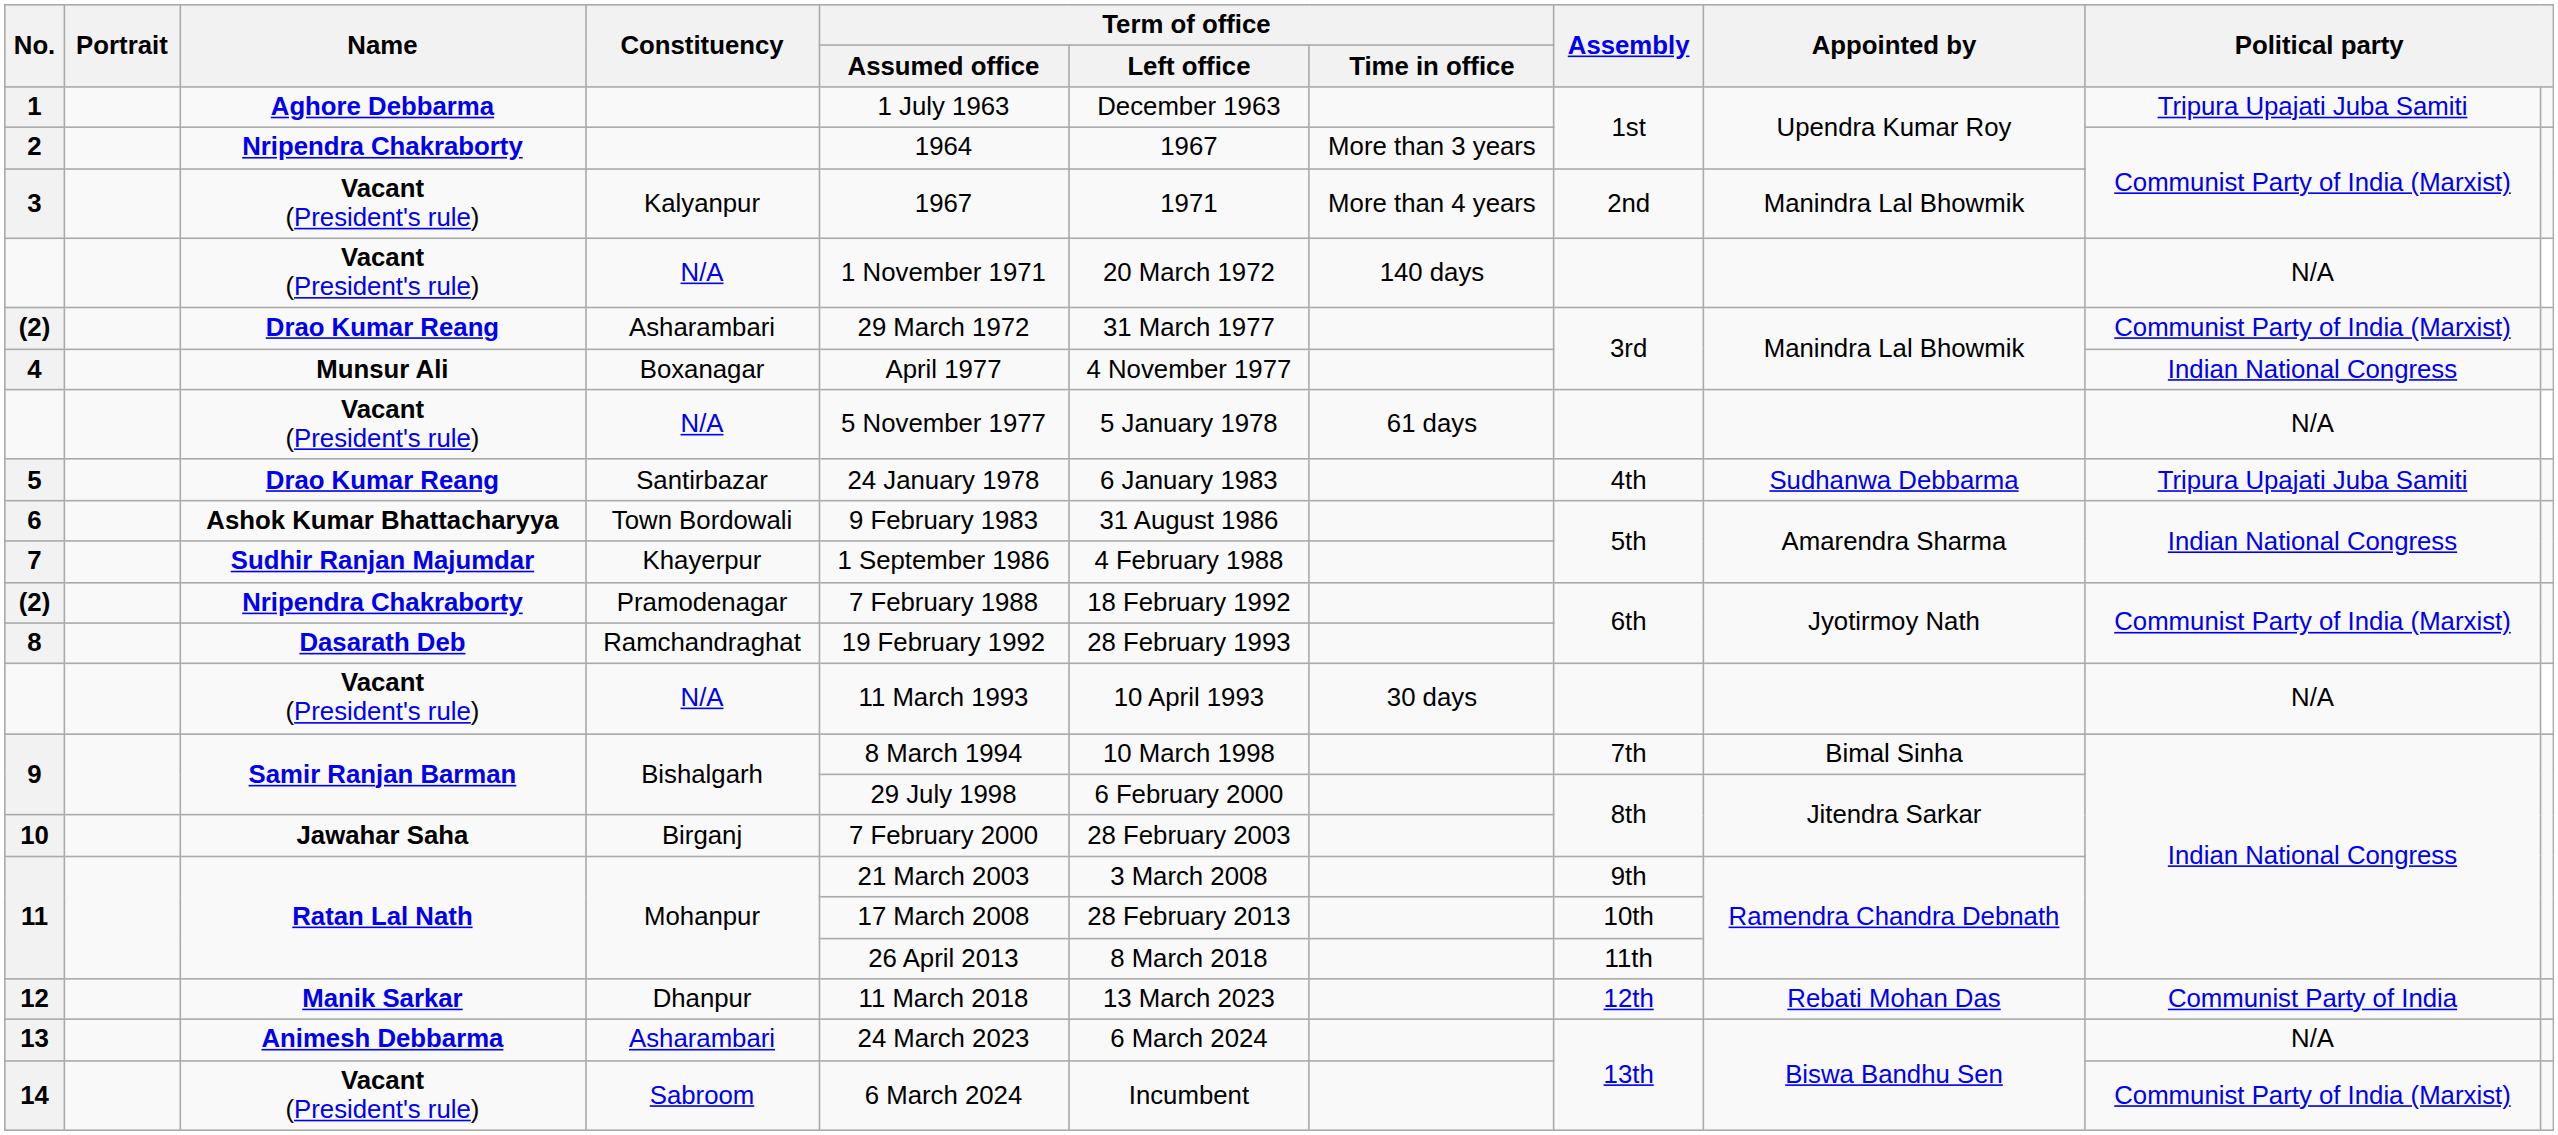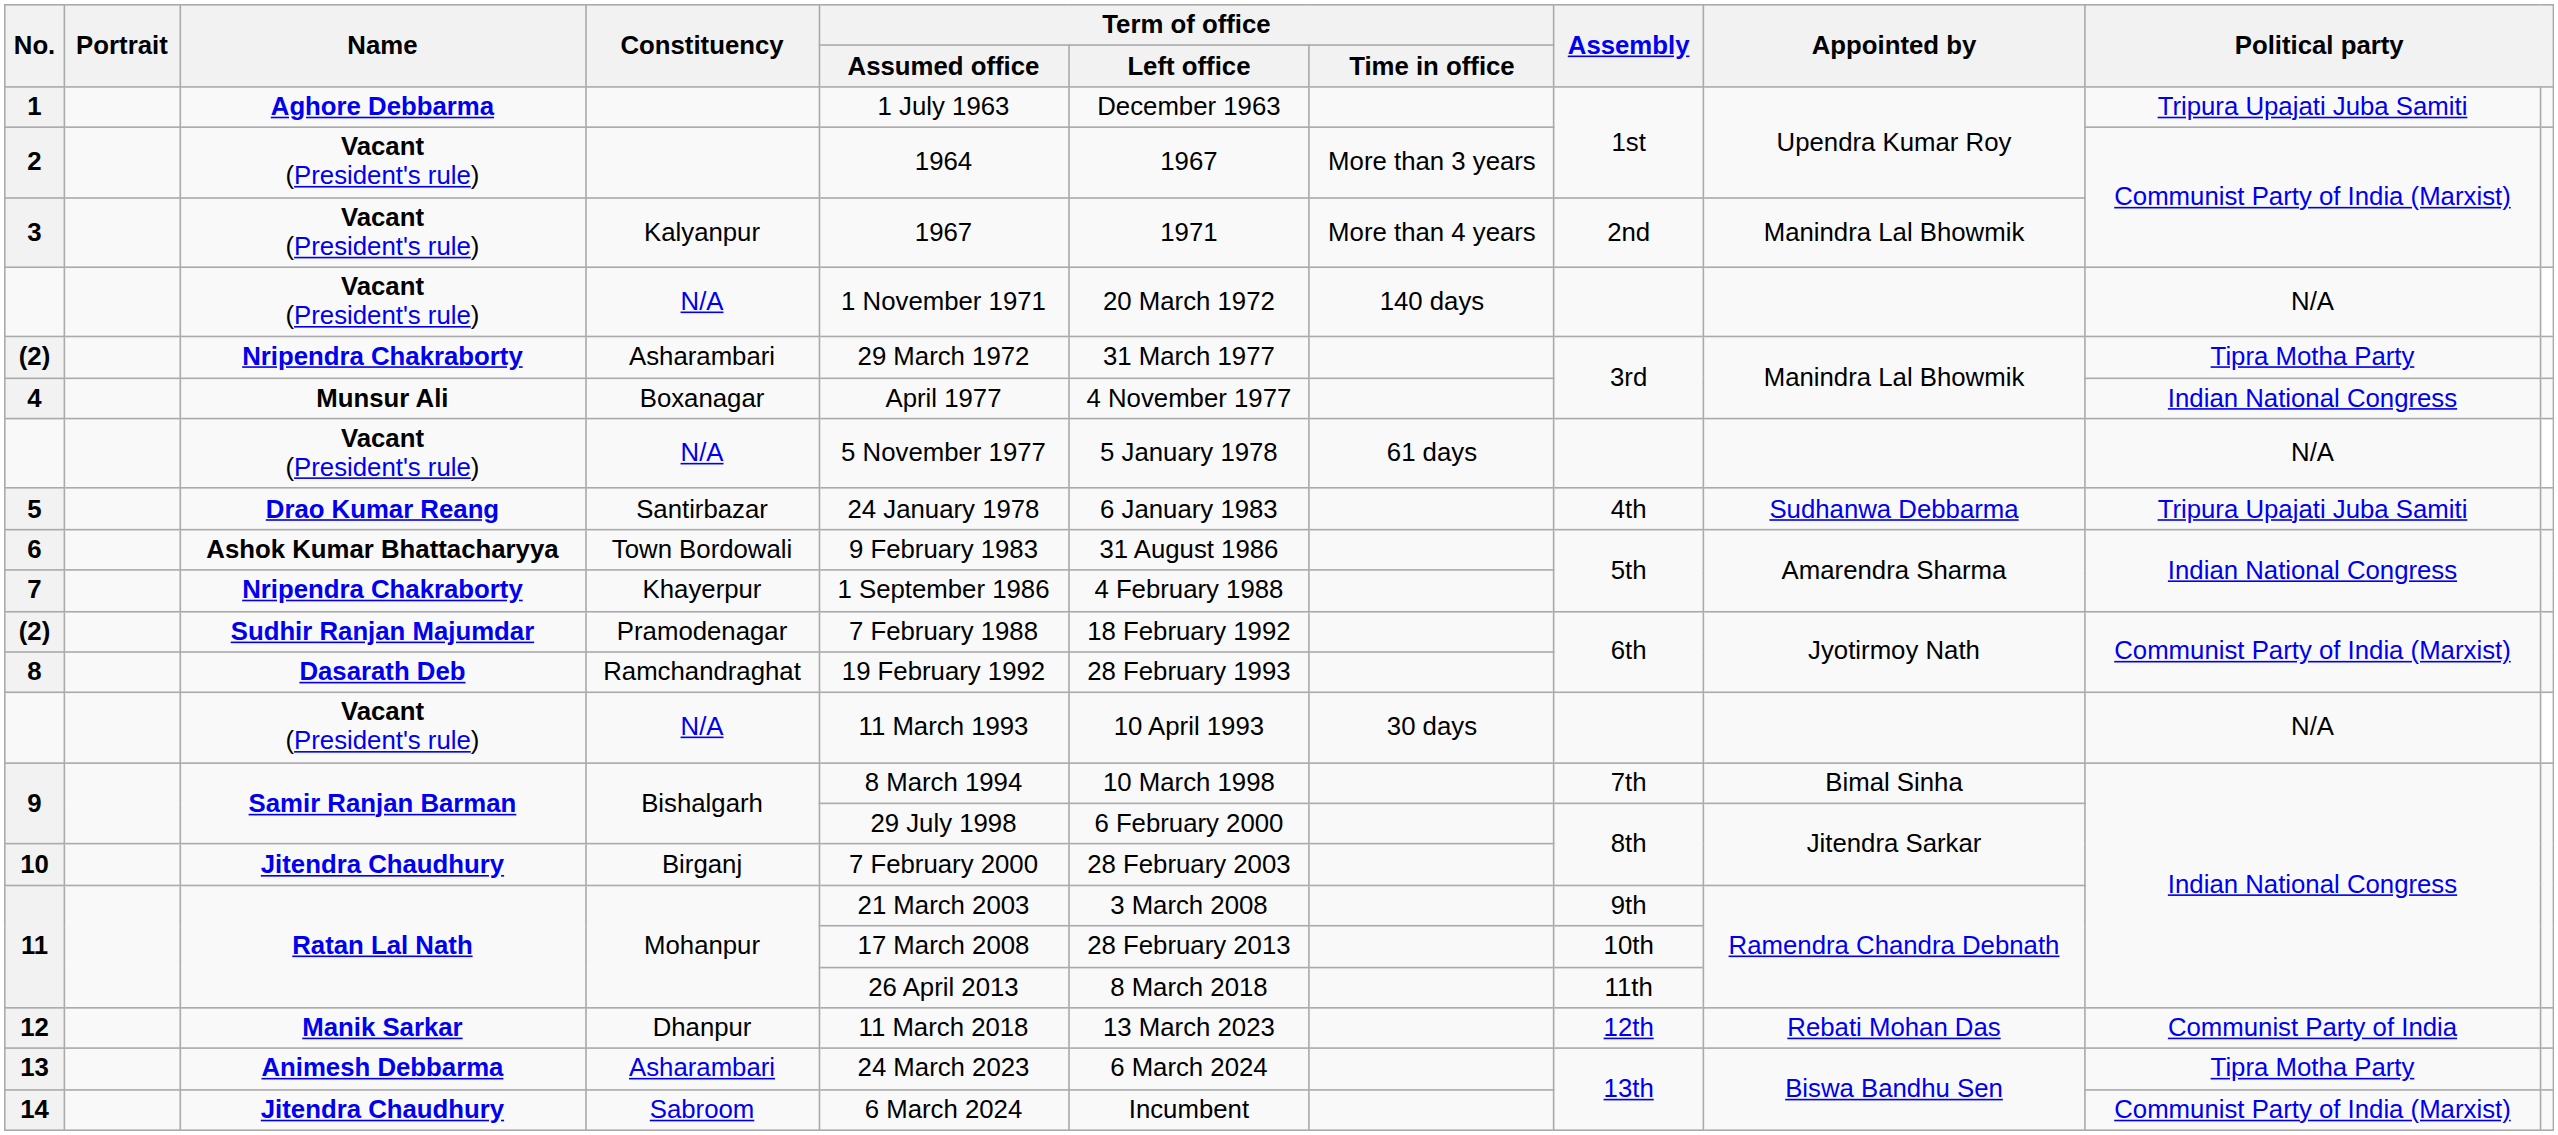(382, 147) Nripendra Chakraborty -> (382, 161) Vacant (President's rule)
(382, 328) Drao Kumar Reang -> (382, 356) Nripendra Chakraborty
(2312, 328) Communist Party of India (Marxist) -> (2312, 356) Tipra Motha Party
(382, 561) Sudhir Ranjan Majumdar -> (382, 590) Nripendra Chakraborty
(382, 602) Nripendra Chakraborty -> (382, 631) Sudhir Ranjan Majumdar
(382, 835) Jawahar Saha -> (382, 864) Jitendra Chaudhury
(2313, 1039) N/A -> (2312, 1068) Tipra Motha Party
(382, 1094) Vacant (President's rule) -> (382, 1109) Jitendra Chaudhury
